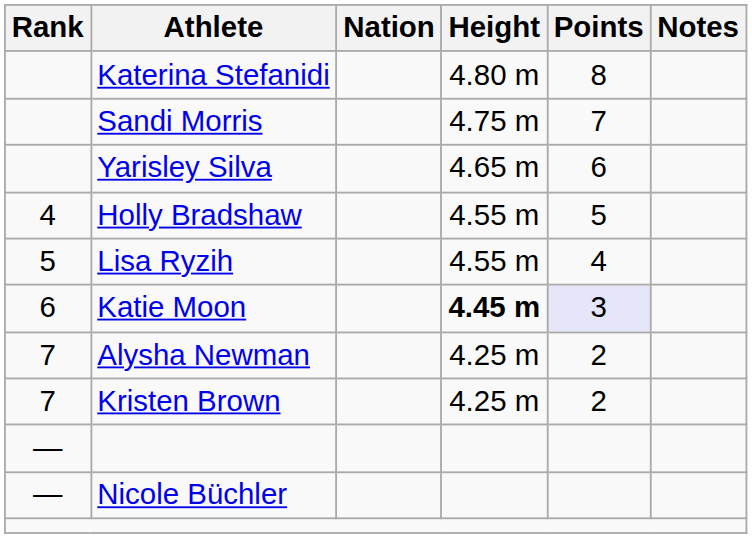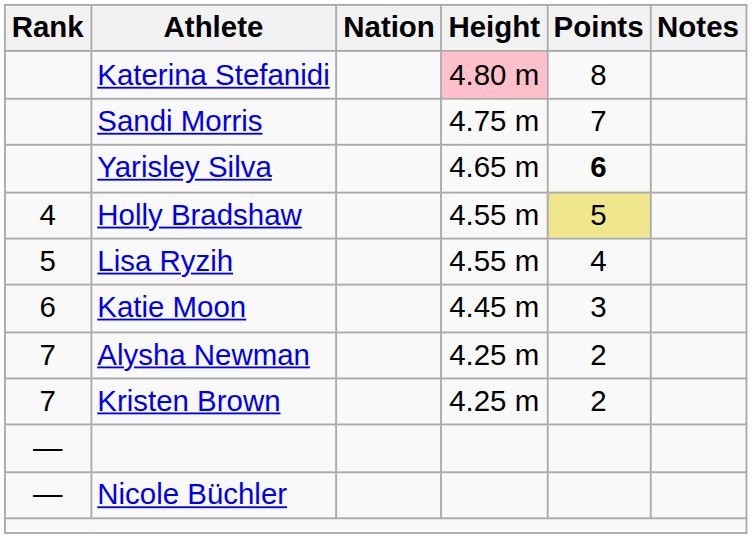(494, 74) no background -> (494, 74) pink background
(599, 167) normal -> (599, 167) bold
(599, 214) no background -> (599, 214) khaki background
(494, 307) bold -> (494, 307) normal
(599, 307) lavender background -> (599, 307) no background
